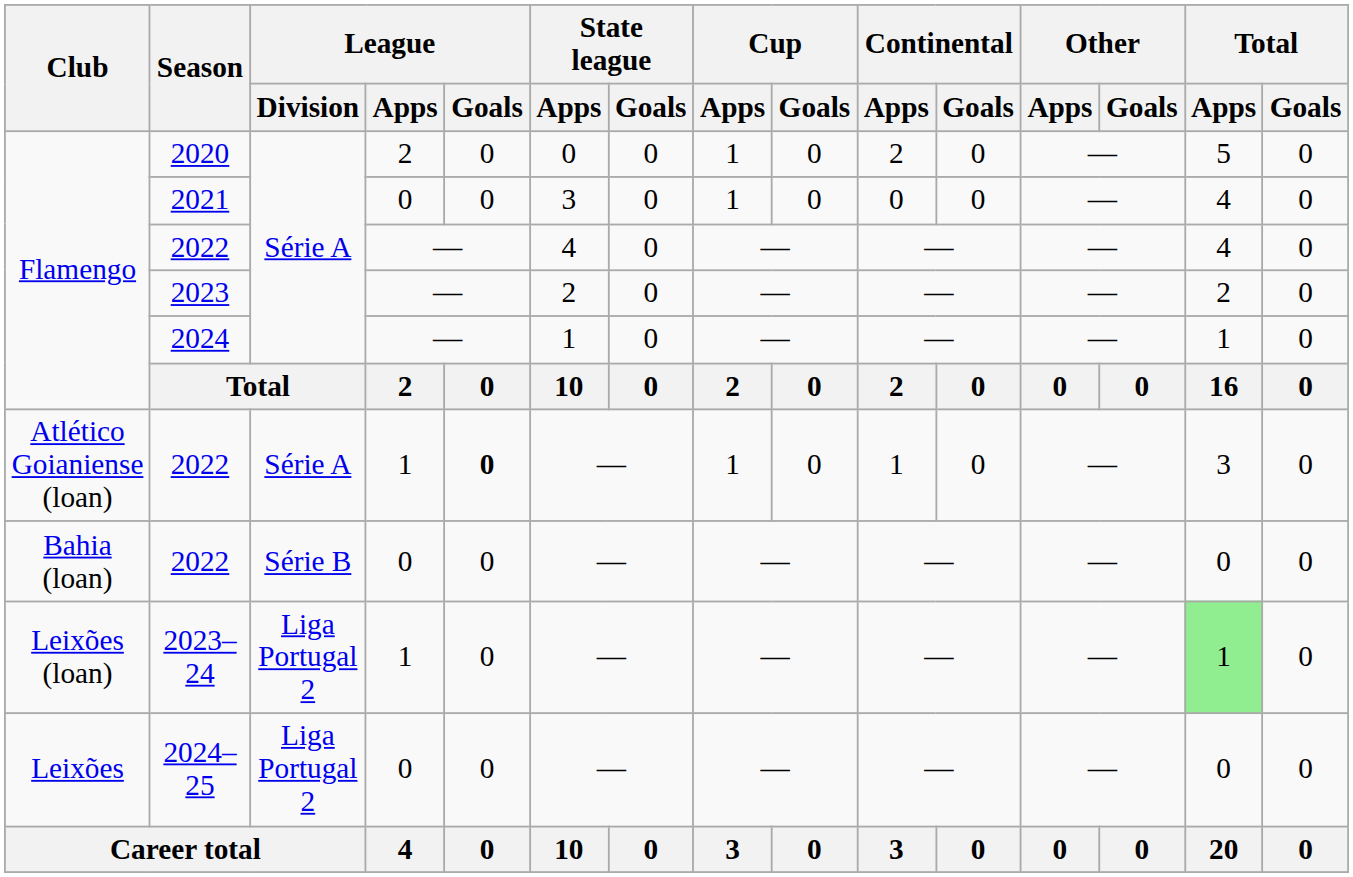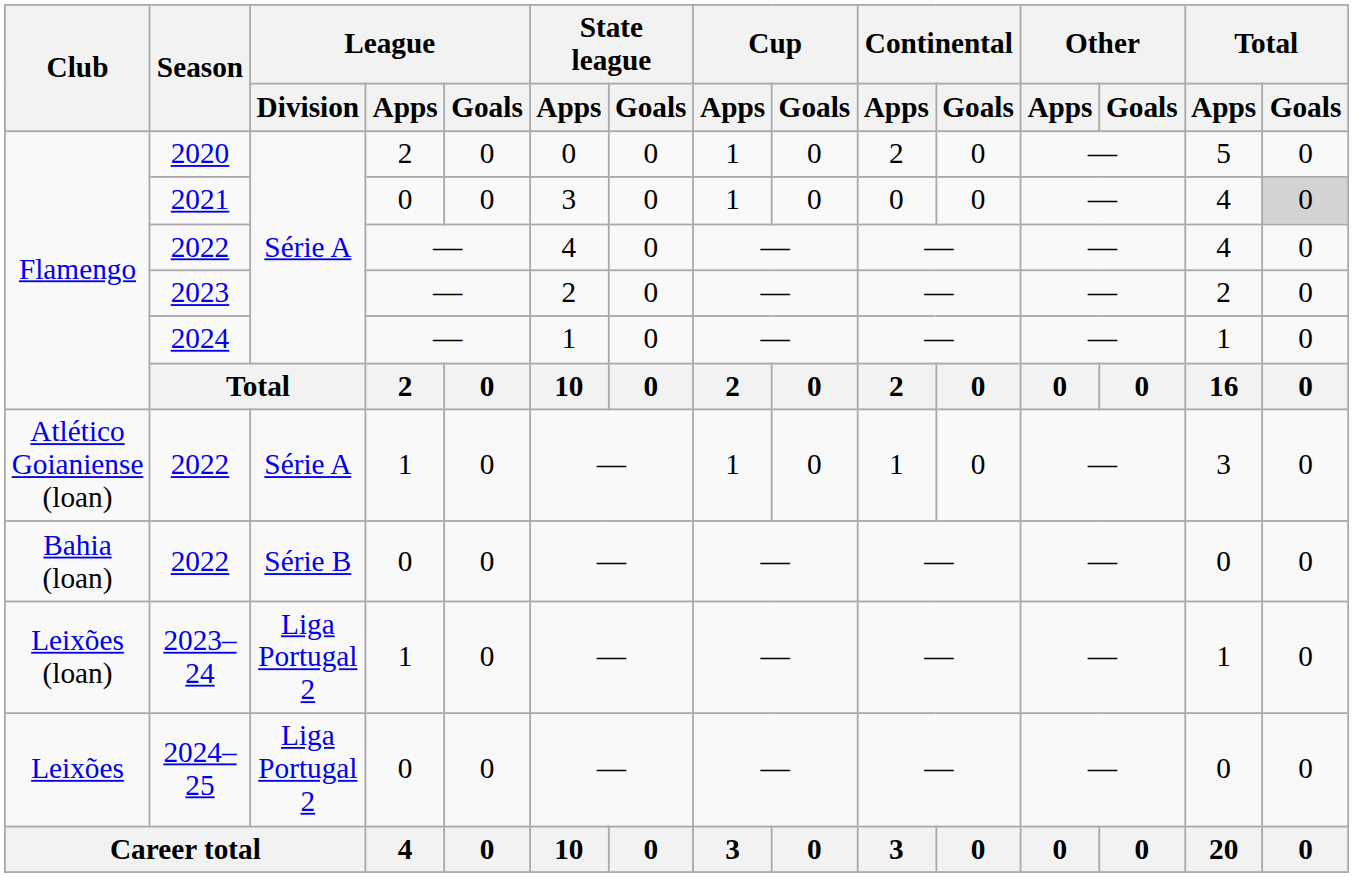(1306, 199) no background -> (1306, 199) lightgrey background
(487, 465) bold -> (487, 465) normal
(1224, 656) lightgreen background -> (1224, 656) no background
